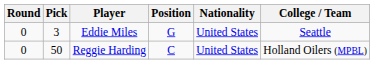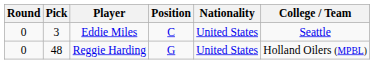(171, 31) G -> (171, 31) C
(57, 50) 50 -> (57, 50) 48
(171, 50) C -> (171, 50) G
